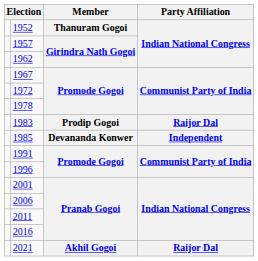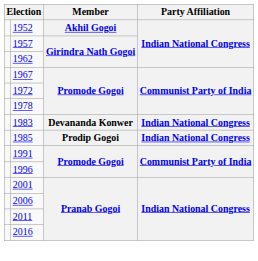(91, 28) Thanuram Gogoi -> (91, 28) Akhil Gogoi
(91, 122) Prodip Gogoi -> (91, 122) Devananda Konwer
(196, 122) Raijor Dal -> (196, 122) Indian National Congress
(91, 138) Devananda Konwer -> (91, 138) Prodip Gogoi
(196, 138) Independent -> (196, 138) Indian National Congress
- row: (23, 248)
